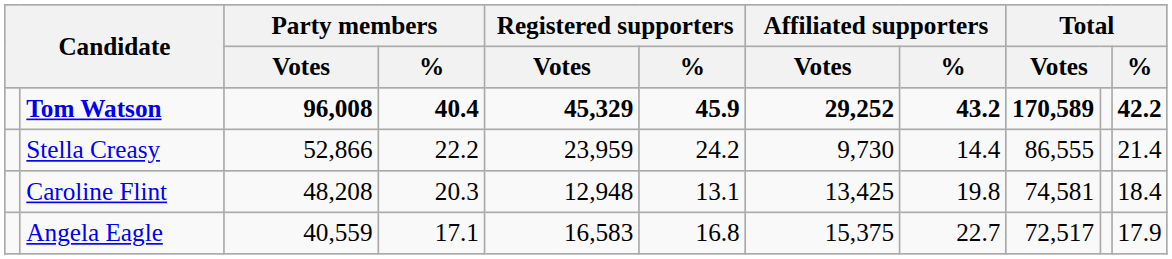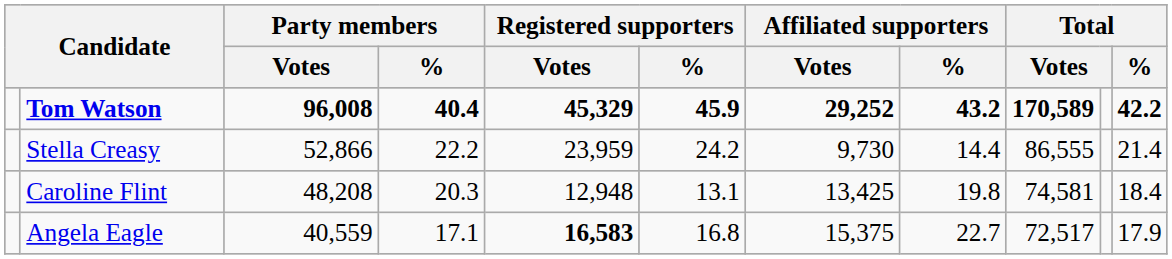(599, 233) normal -> (599, 233) bold
